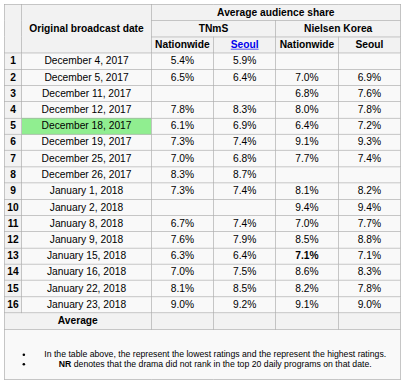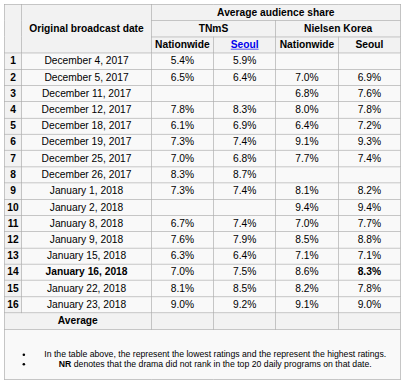(87, 126) lightgreen background -> (87, 126) no background
(307, 256) bold -> (307, 256) normal
(87, 272) normal -> (87, 272) bold
(369, 272) normal -> (369, 272) bold
